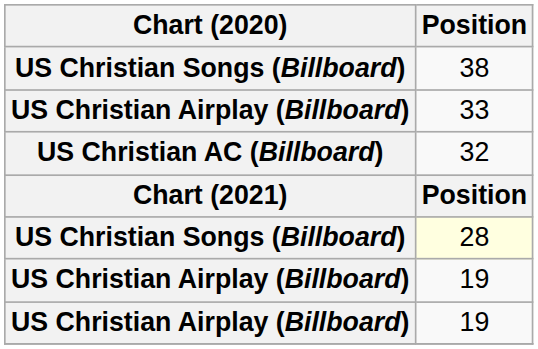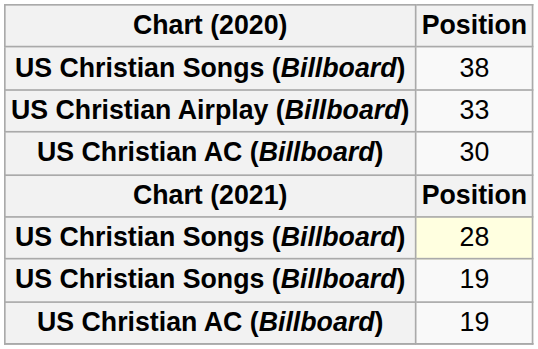(474, 152) 32 -> (474, 152) 30
(210, 279) US Christian Airplay (Billboard) -> (210, 279) US Christian Songs (Billboard)
(210, 322) US Christian Airplay (Billboard) -> (210, 322) US Christian AC (Billboard)
